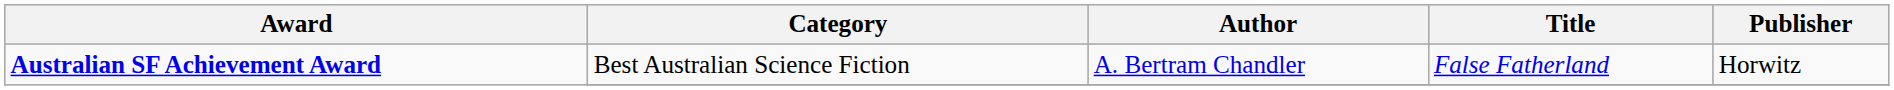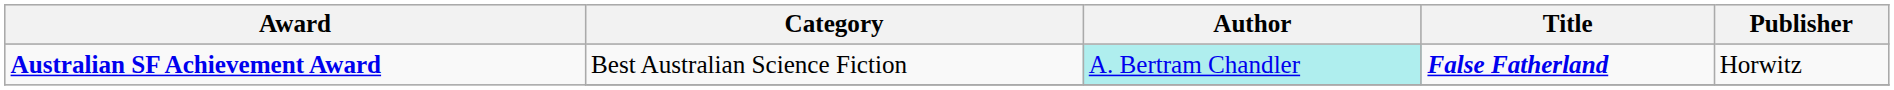(1199, 64) no background -> (1194, 64) paleturquoise background
(1521, 64) normal -> (1518, 64) bold
